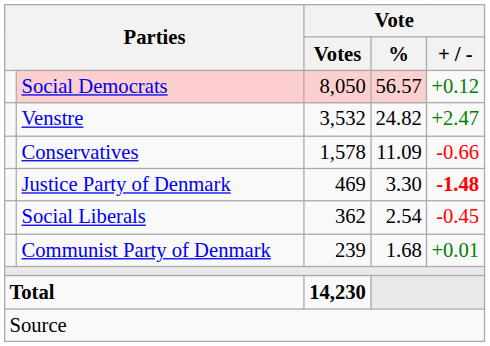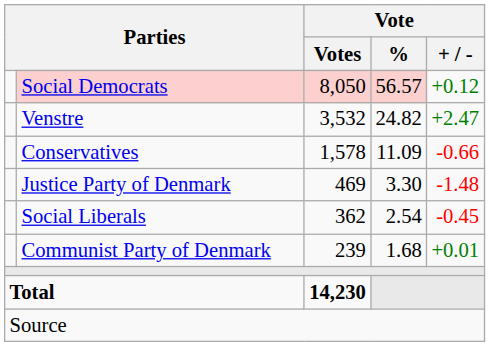(458, 184) bold -> (458, 184) normal
